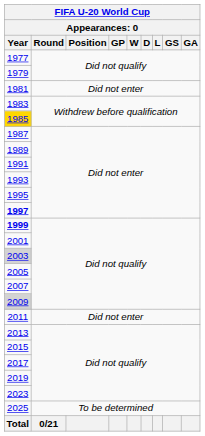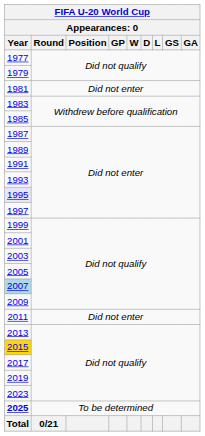(18, 119) gold background -> (18, 119) no background
(18, 195) no background -> (18, 195) lavender background
(18, 210) bold -> (18, 210) normal
(18, 226) bold -> (18, 226) normal
(18, 256) lightgrey background -> (18, 256) no background
(18, 287) no background -> (18, 287) lightblue background
(18, 302) lightgrey background -> (18, 302) no background
(18, 348) no background -> (18, 348) gold background
(18, 409) normal -> (18, 409) bold
